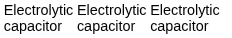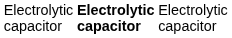(112, 18) normal -> (116, 18) bold
